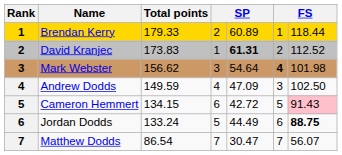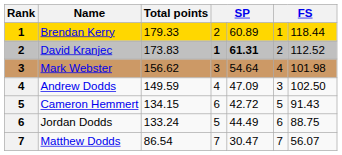(217, 50) normal -> (217, 50) bold
(280, 68) bold -> (280, 68) normal
(305, 104) pink background -> (305, 104) no background
(305, 123) bold -> (305, 123) normal
